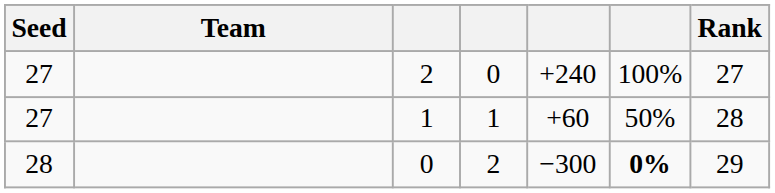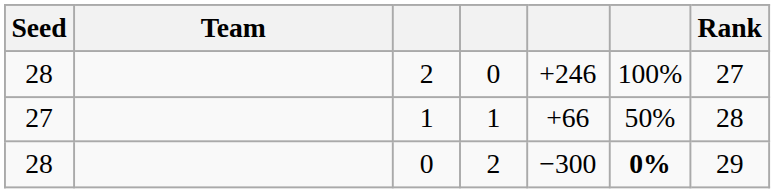(39, 73) 27 -> (39, 73) 28
(568, 73) +240 -> (568, 73) +246
(568, 118) +60 -> (568, 118) +66
